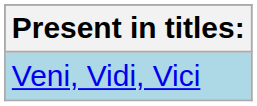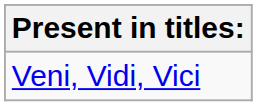(106, 75) lightblue background -> (106, 75) no background
